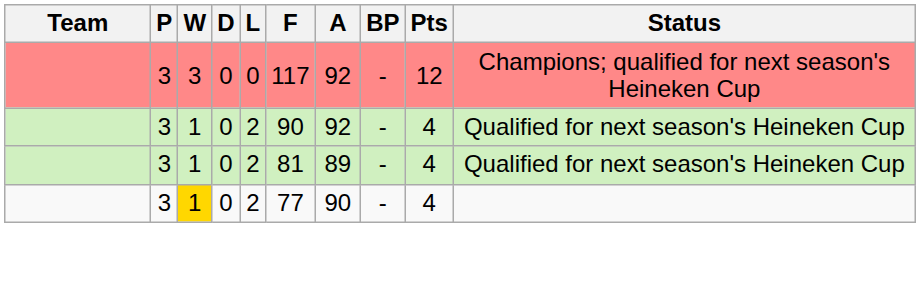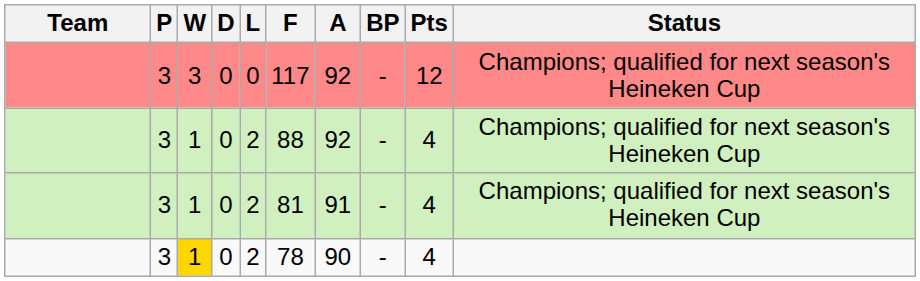(290, 126) 90 -> (290, 140) 88
(684, 126) Qualified for next season's Heineken Cup -> (684, 140) Champions; qualified for next season's Heineken Cup
(338, 164) 89 -> (338, 205) 91
(684, 164) Qualified for next season's Heineken Cup -> (684, 205) Champions; qualified for next season's Heineken Cup
(290, 202) 77 -> (290, 256) 78
